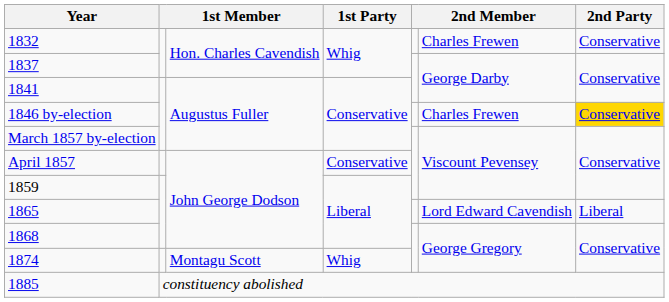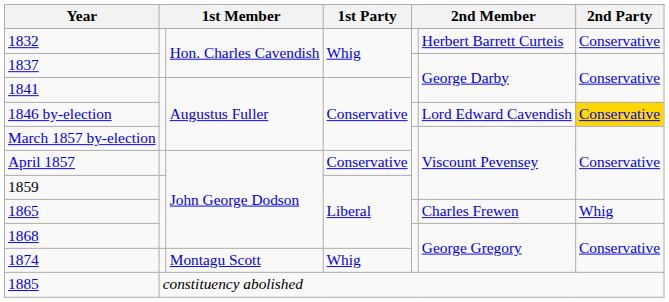(470, 41) Charles Frewen -> (493, 41) Herbert Barrett Curteis
(470, 114) Charles Frewen -> (497, 114) Lord Edward Cavendish
(497, 211) Lord Edward Cavendish -> (470, 211) Charles Frewen
(601, 211) Liberal -> (596, 211) Whig
